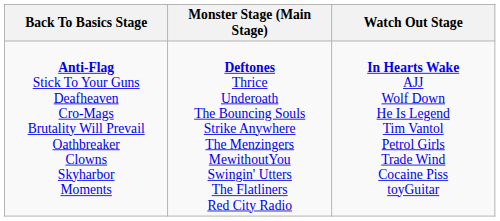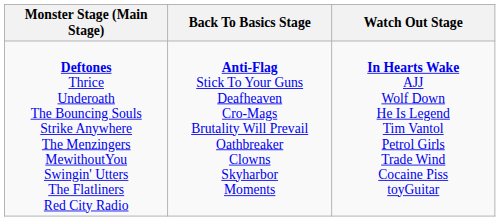columns swapped: (250, 22) <-> (86, 22)
